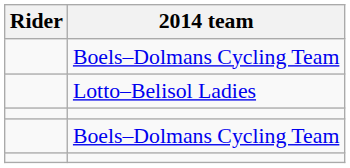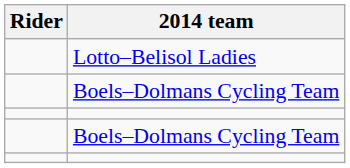(206, 56) Boels–Dolmans Cycling Team -> (164, 56) Lotto–Belisol Ladies
(164, 90) Lotto–Belisol Ladies -> (206, 90) Boels–Dolmans Cycling Team
